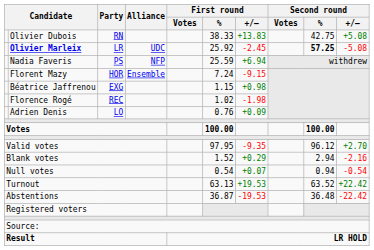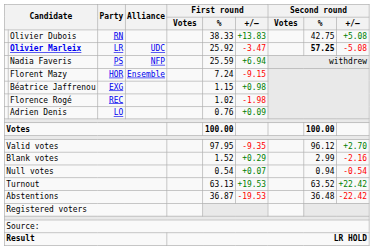(254, 49) -2.45 -> (254, 49) -3.47
(325, 159) 2.94 -> (325, 159) 2.99
